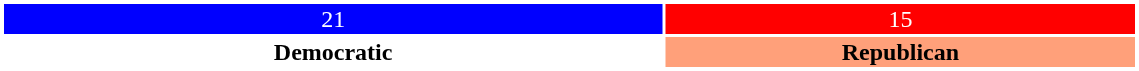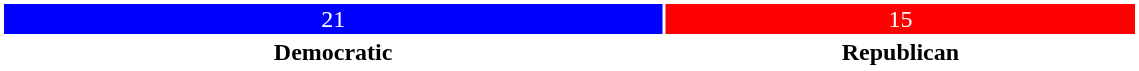(900, 51) lightsalmon background -> (900, 51) no background
